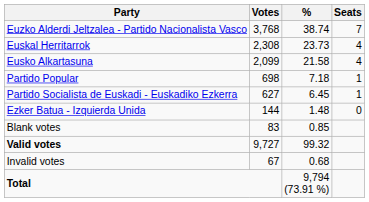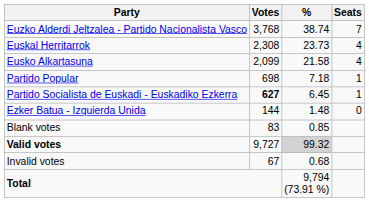(271, 95) normal -> (271, 95) bold
(316, 144) no background -> (316, 144) lightgrey background
